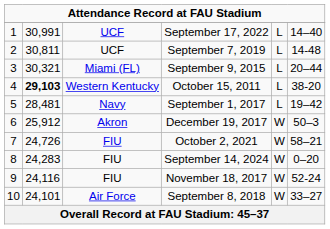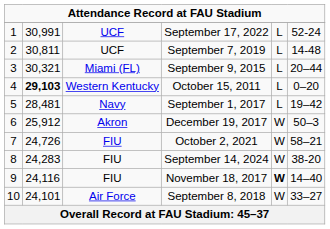(306, 31) 14–40 -> (306, 31) 52-24
(306, 86) 38-20 -> (306, 86) 0–20
(306, 159) 0–20 -> (306, 159) 38-20
(279, 178) normal -> (279, 178) bold
(306, 178) 52-24 -> (306, 178) 14–40
